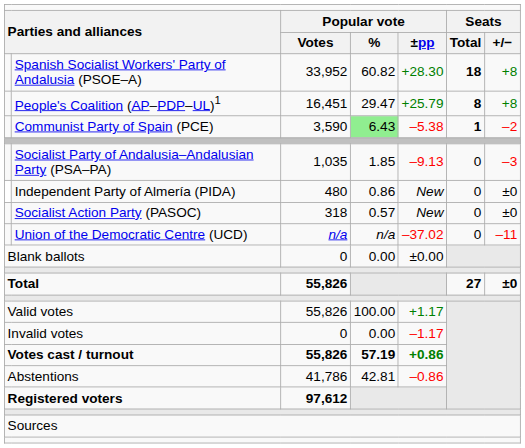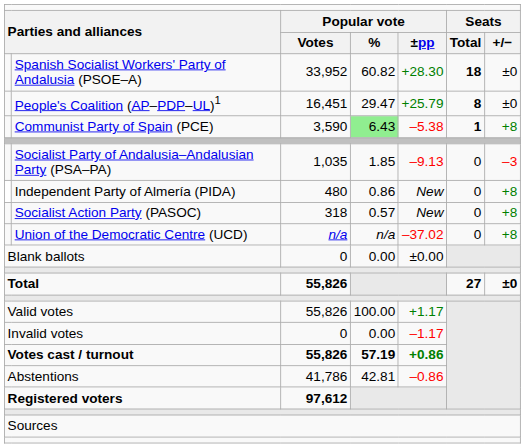(509, 72) +8 -> (510, 72) ±0
(509, 103) +8 -> (510, 103) ±0
(510, 126) –2 -> (509, 126) +8
(510, 191) ±0 -> (509, 191) +8
(510, 213) ±0 -> (509, 213) +8
(506, 234) –11 -> (509, 234) +8
